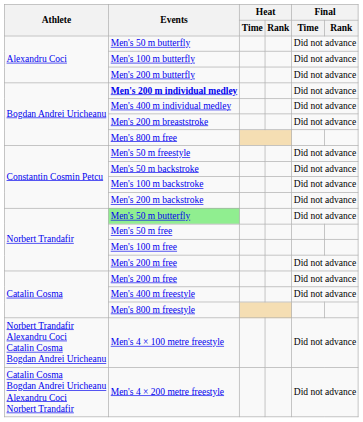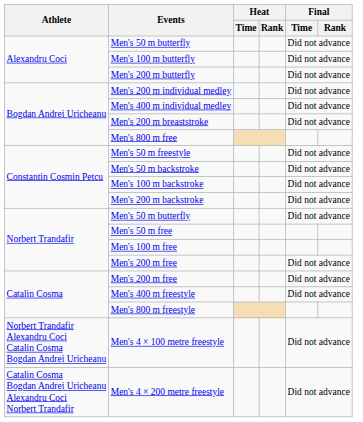(174, 91) bold -> (171, 91) normal
(150, 216) lightgreen background -> (150, 216) no background
